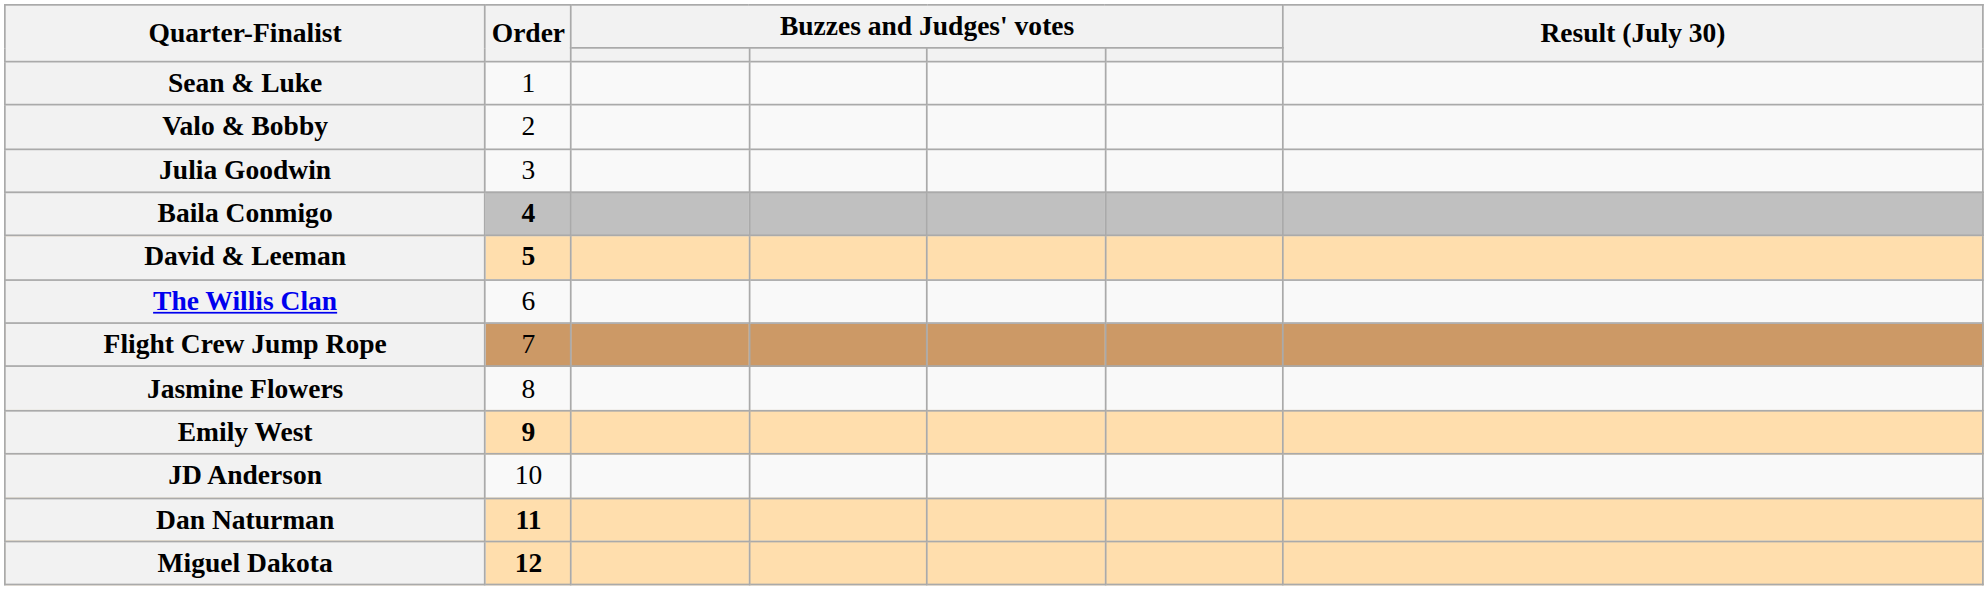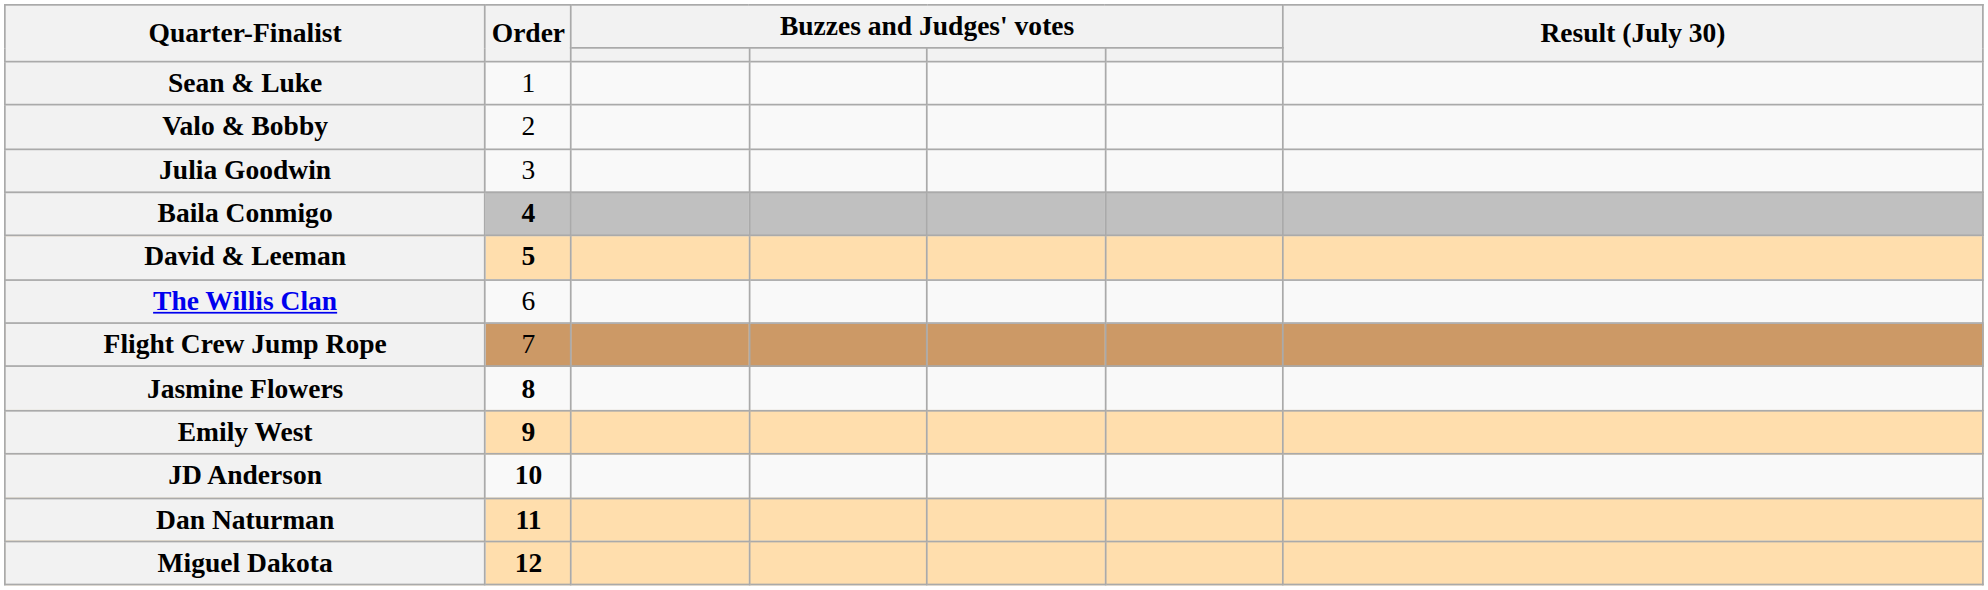(528, 388) normal -> (528, 388) bold
(528, 475) normal -> (528, 475) bold
